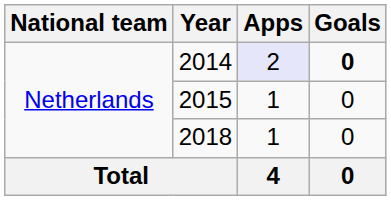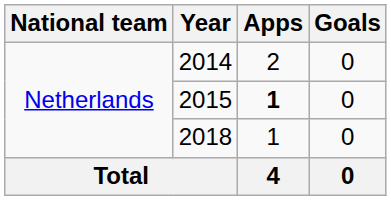(273, 61) lavender background -> (273, 61) no background
(348, 61) bold -> (348, 61) normal
(273, 99) normal -> (273, 99) bold
